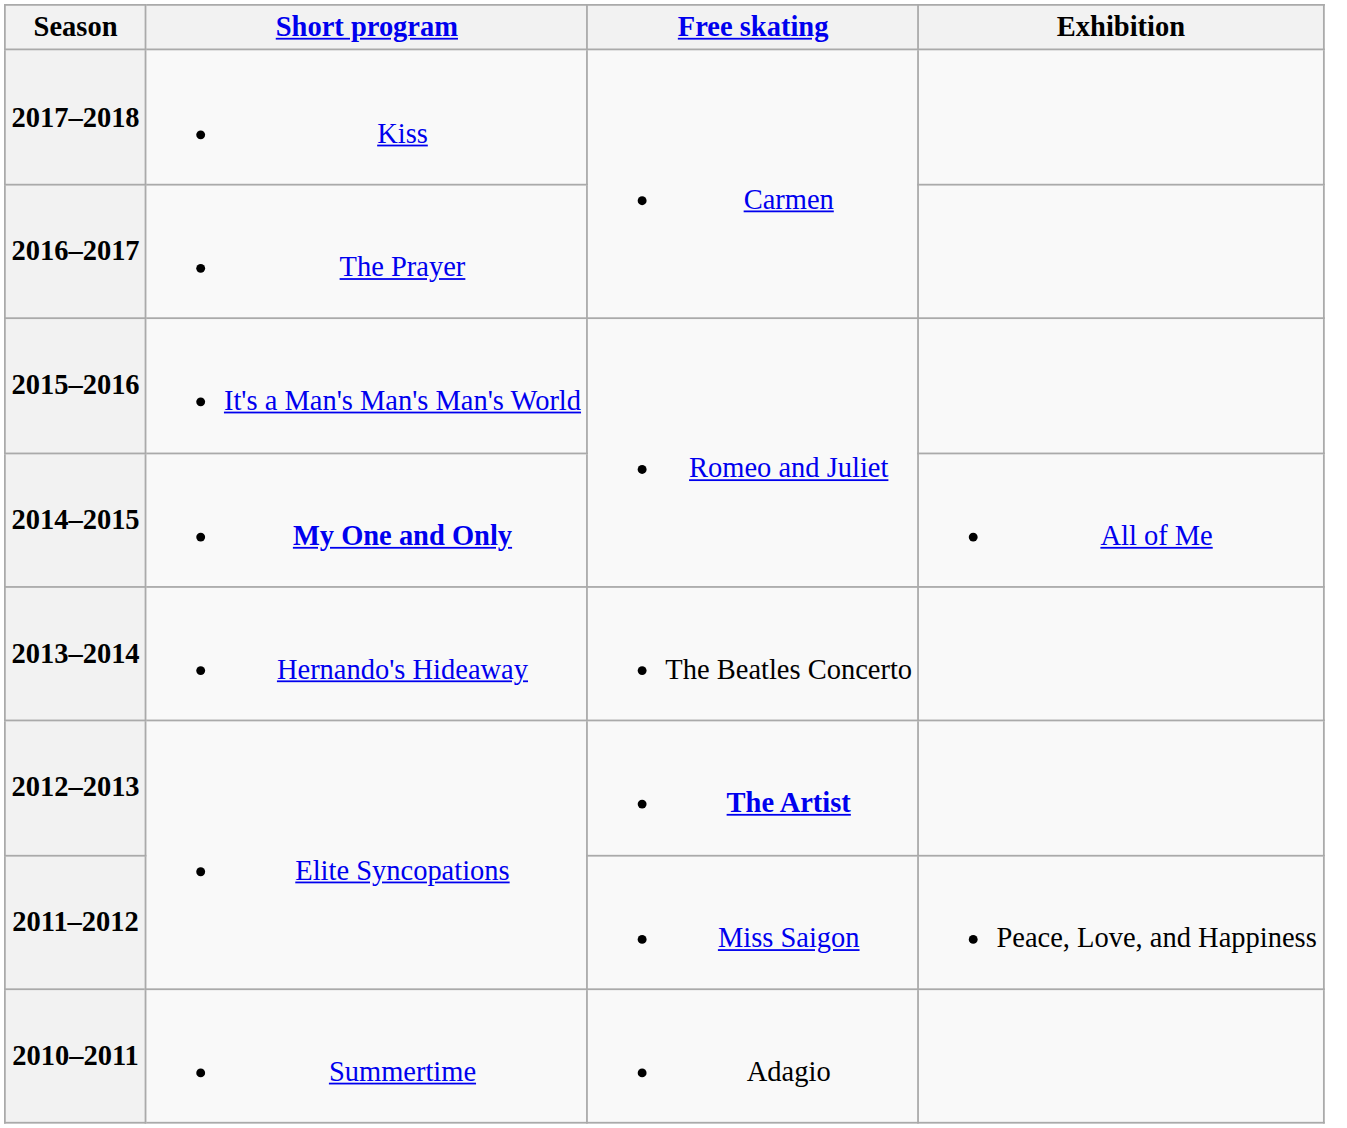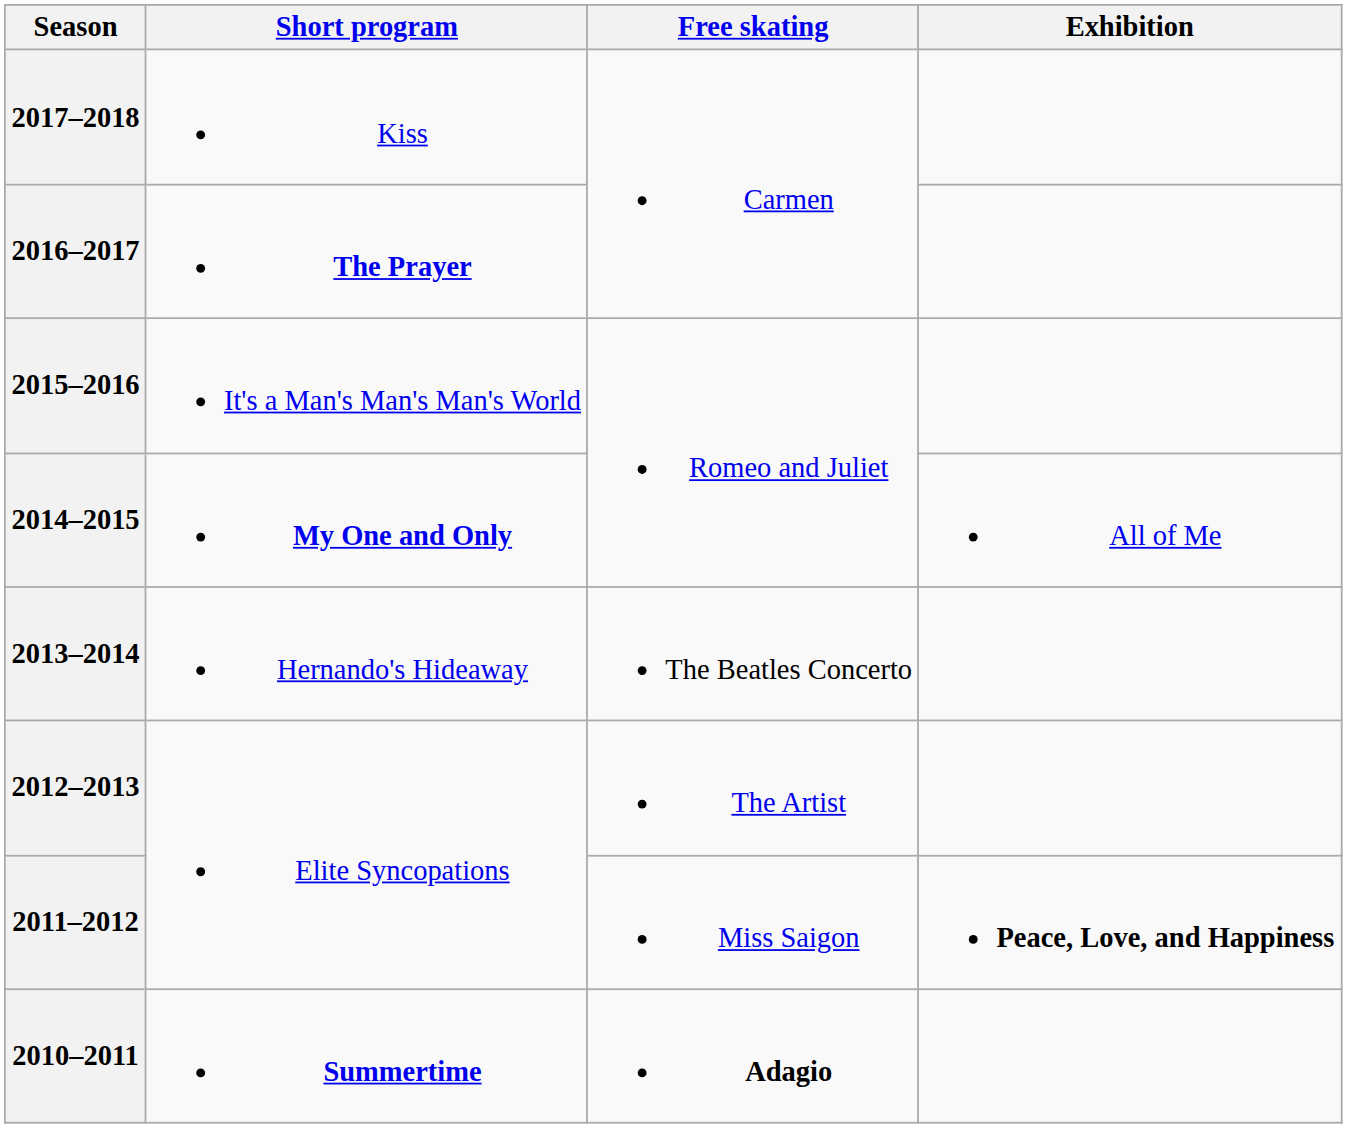(367, 267) normal -> (367, 267) bold
(753, 804) bold -> (753, 804) normal
(1121, 938) normal -> (1130, 938) bold
(367, 1072) normal -> (367, 1072) bold
(753, 1072) normal -> (753, 1072) bold
